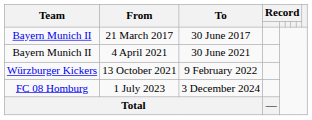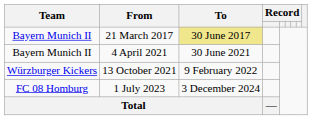(221, 35) no background -> (221, 35) khaki background
